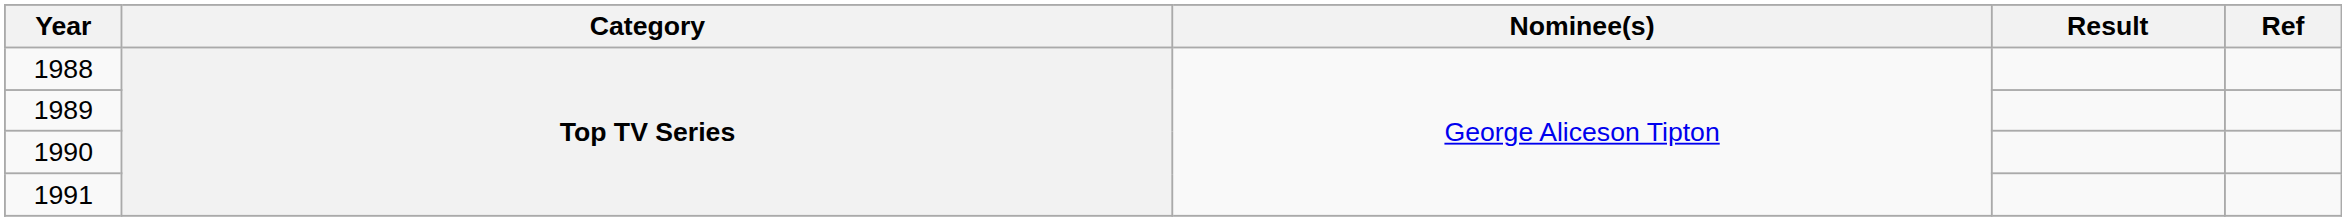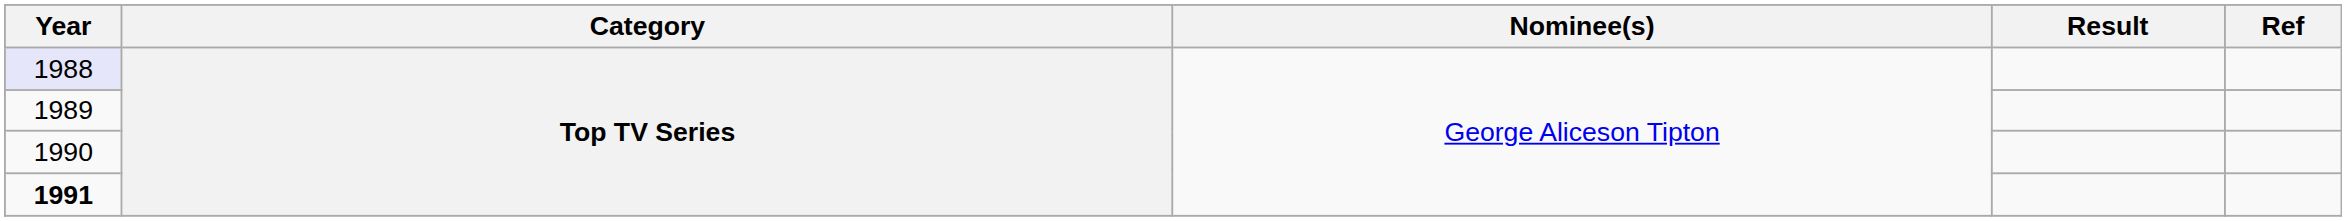(63, 68) no background -> (63, 68) lavender background
(63, 195) normal -> (63, 195) bold
